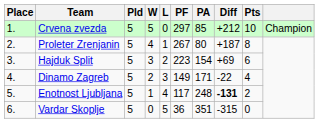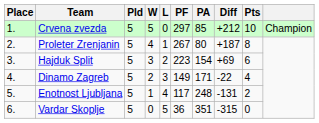(227, 93) bold -> (227, 93) normal
